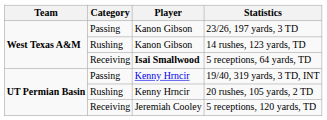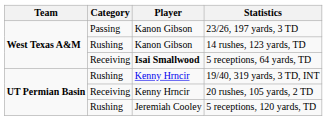(105, 76) Passing -> (106, 76) Rushing
(106, 91) Rushing -> (110, 91) Receiving
(110, 107) Receiving -> (106, 107) Rushing
